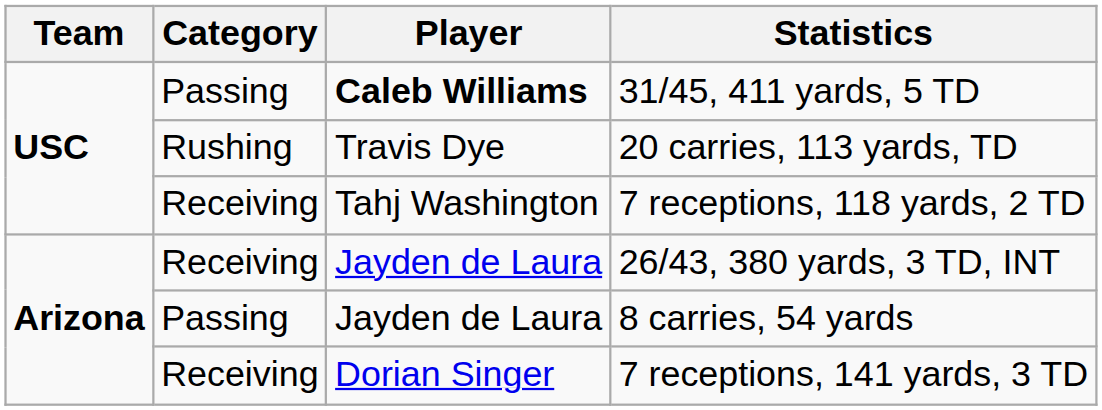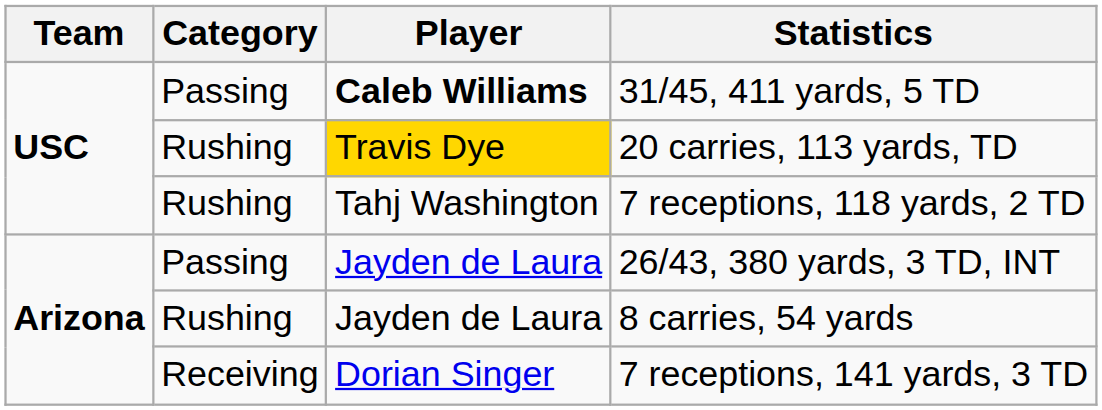(420, 147) no background -> (420, 147) gold background
(240, 204) Receiving -> (227, 204) Rushing
(240, 261) Receiving -> (225, 261) Passing
(225, 317) Passing -> (227, 317) Rushing
